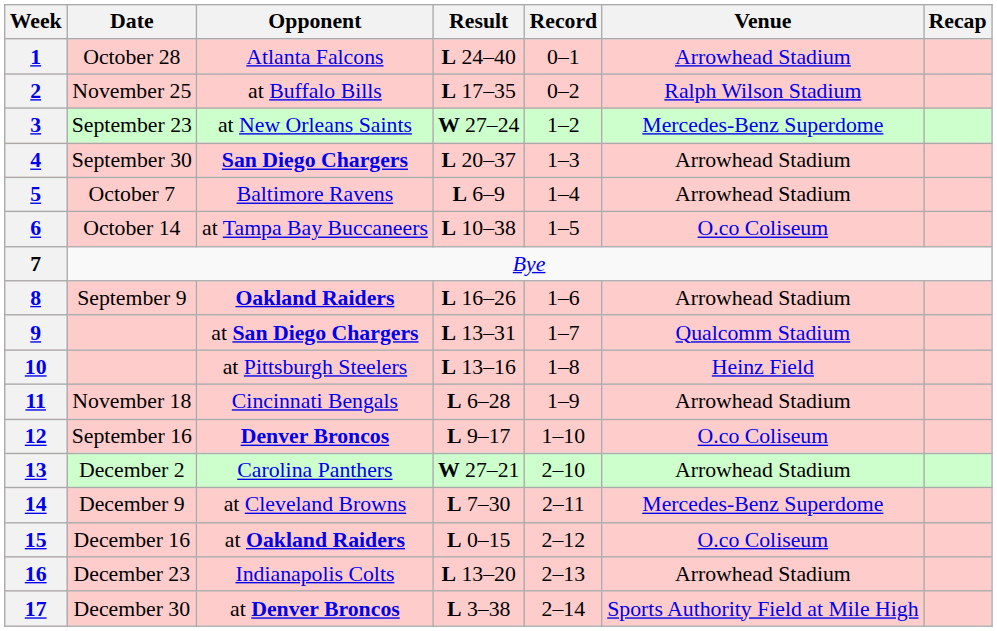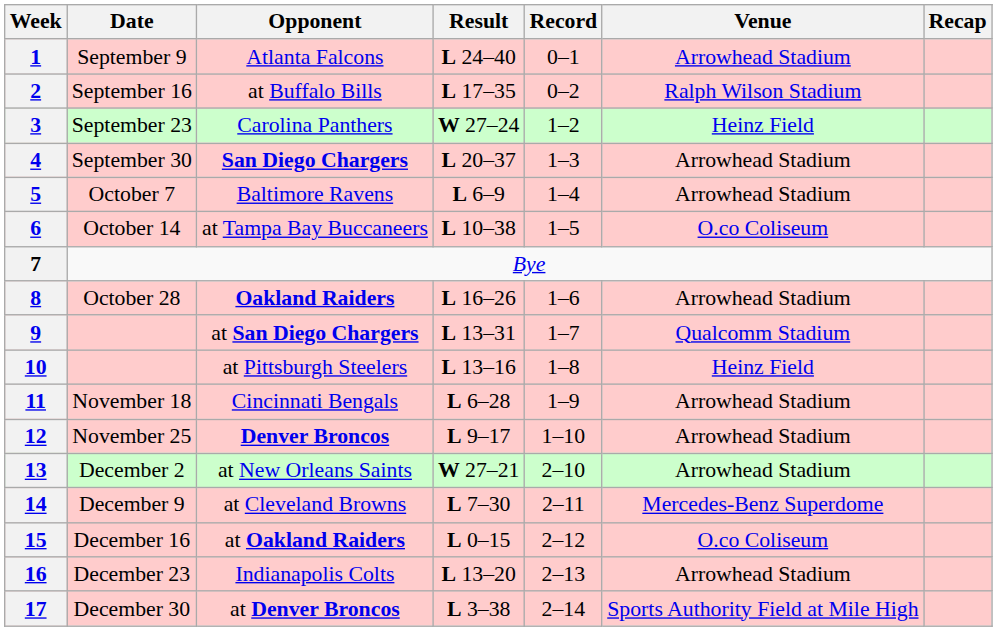(132, 56) October 28 -> (132, 56) September 9
(132, 90) November 25 -> (132, 90) September 16
(315, 125) at New Orleans Saints -> (315, 125) Carolina Panthers
(763, 125) Mercedes-Benz Superdome -> (763, 125) Heinz Field
(132, 297) September 9 -> (132, 297) October 28
(132, 435) September 16 -> (132, 435) November 25
(763, 435) O.co Coliseum -> (763, 435) Arrowhead Stadium
(315, 470) Carolina Panthers -> (315, 470) at New Orleans Saints
